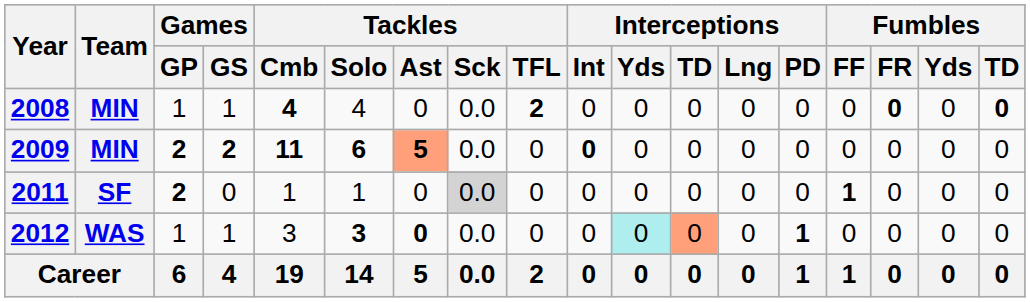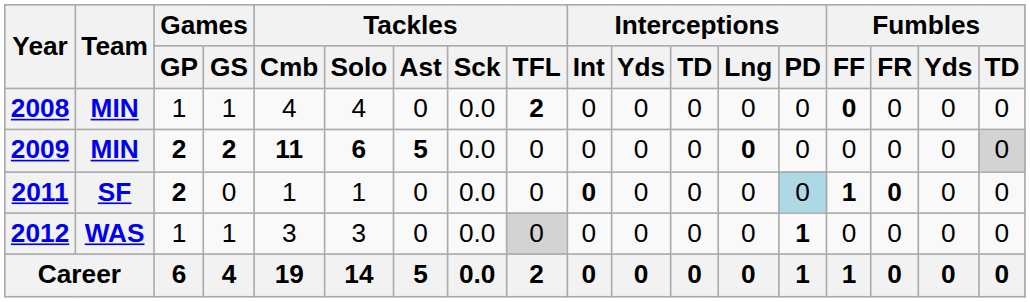(289, 108) bold -> (289, 108) normal
(849, 108) normal -> (849, 108) bold
(895, 108) bold -> (895, 108) normal
(1002, 108) bold -> (1002, 108) normal
(421, 150) lightsalmon background -> (421, 150) no background
(589, 150) bold -> (589, 150) normal
(748, 150) normal -> (748, 150) bold
(1002, 150) no background -> (1002, 150) lightgrey background
(477, 191) lightgrey background -> (477, 191) no background
(589, 191) normal -> (589, 191) bold
(803, 191) no background -> (803, 191) lightblue background
(895, 191) normal -> (895, 191) bold
(359, 233) bold -> (359, 233) normal
(421, 233) bold -> (421, 233) normal
(537, 233) no background -> (537, 233) lightgrey background
(641, 233) paleturquoise background -> (641, 233) no background
(695, 233) lightsalmon background -> (695, 233) no background
